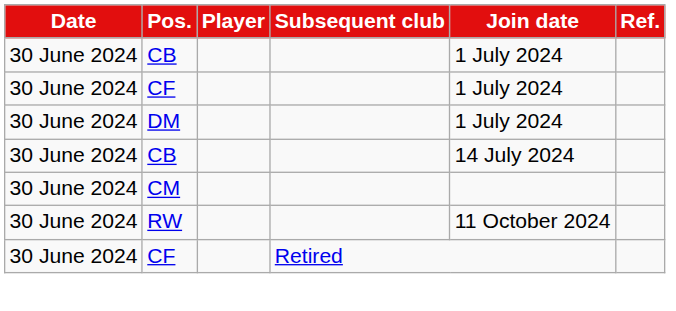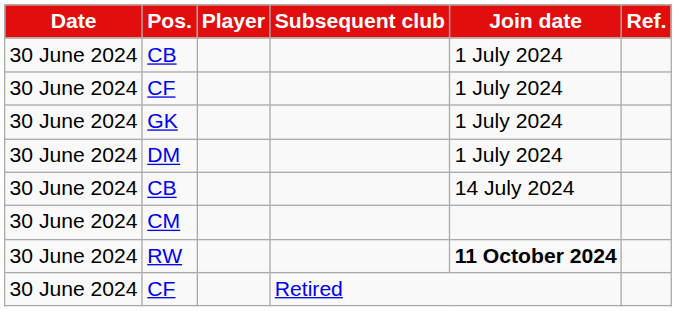+ row: (163, 121)
(533, 222) normal -> (536, 255) bold
